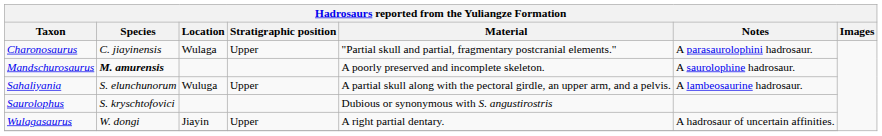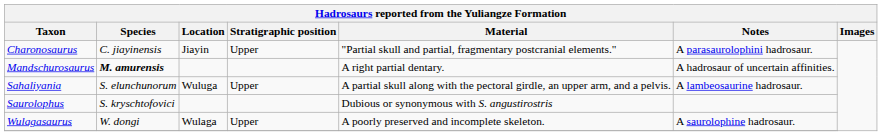(199, 49) Wulaga -> (195, 49) Jiayin
(443, 67) A poorly preserved and incomplete skeleton. -> (393, 67) A right partial dentary.
(736, 67) A saurolophine hadrosaur. -> (755, 67) A hadrosaur of uncertain affinities.
(195, 121) Jiayin -> (199, 121) Wulaga
(393, 121) A right partial dentary. -> (443, 121) A poorly preserved and incomplete skeleton.
(755, 121) A hadrosaur of uncertain affinities. -> (736, 121) A saurolophine hadrosaur.
